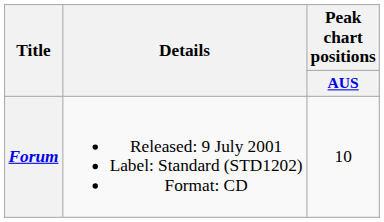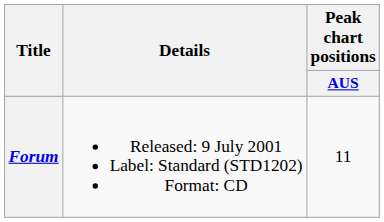(343, 156) 10 -> (343, 156) 11
